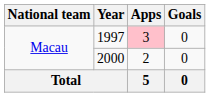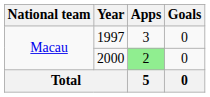(146, 37) pink background -> (146, 37) no background
(146, 59) no background -> (146, 59) lightgreen background
